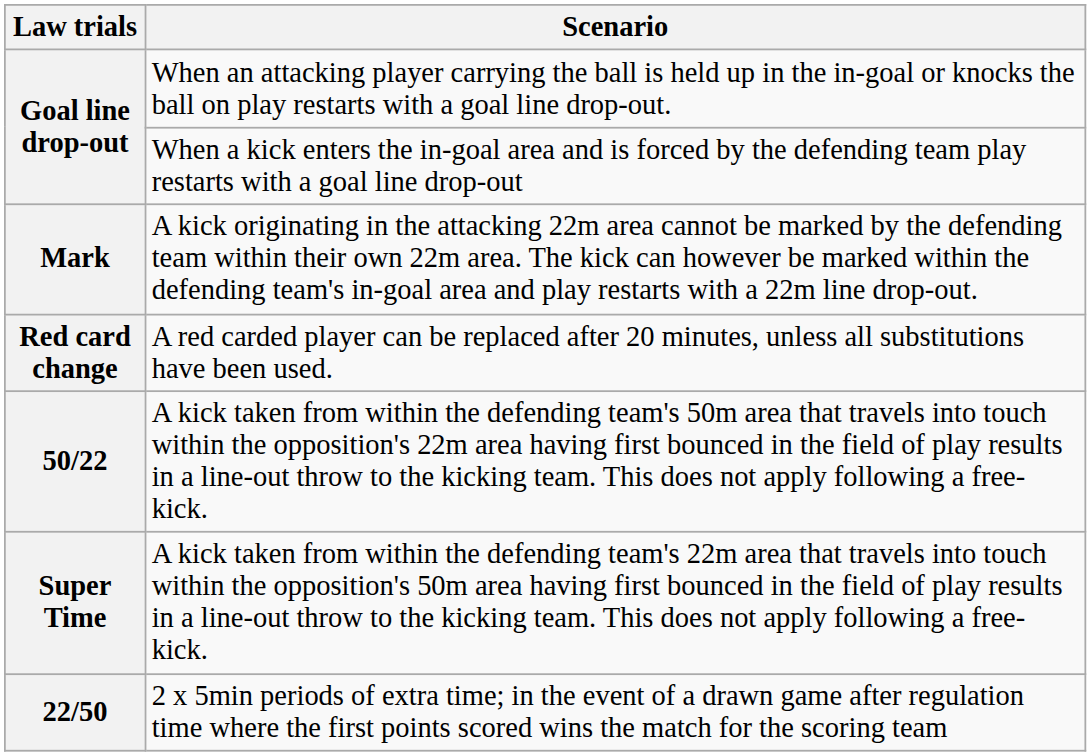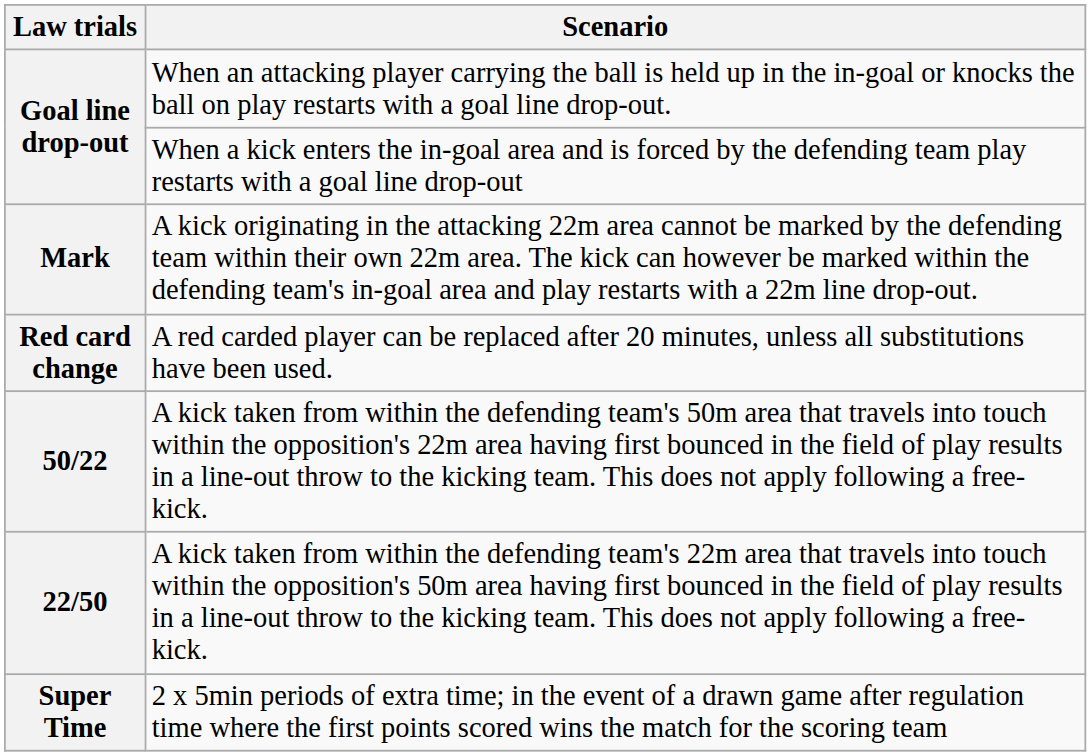(75, 602) Super Time -> (75, 602) 22/50
(75, 711) 22/50 -> (75, 711) Super Time
